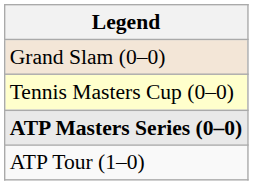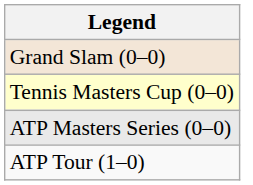(126, 126) bold -> (120, 126) normal
